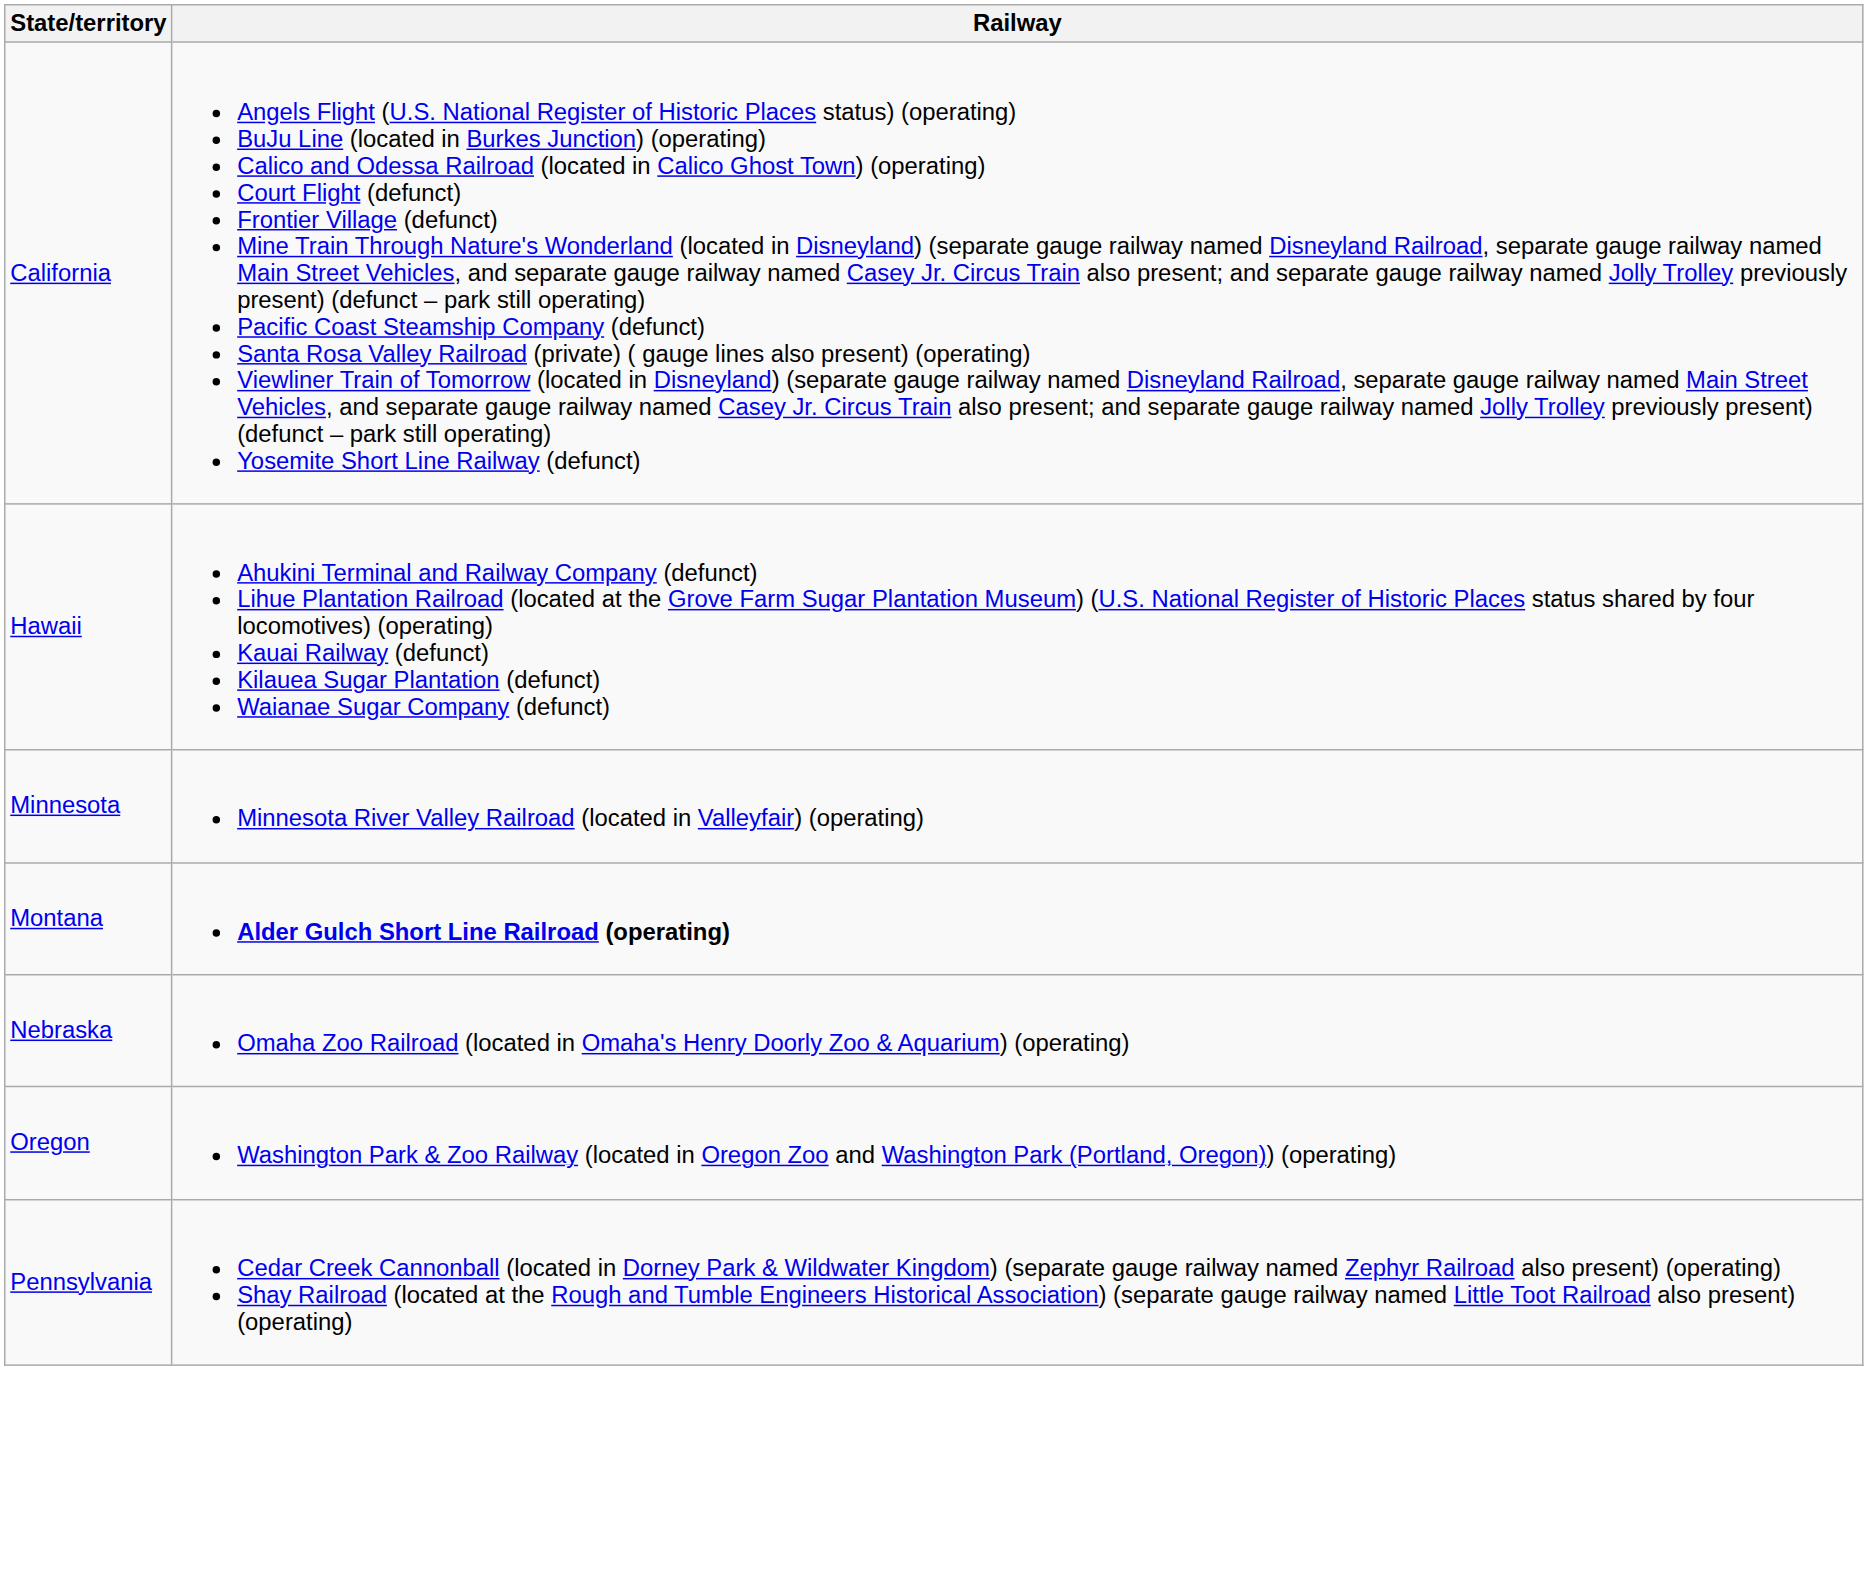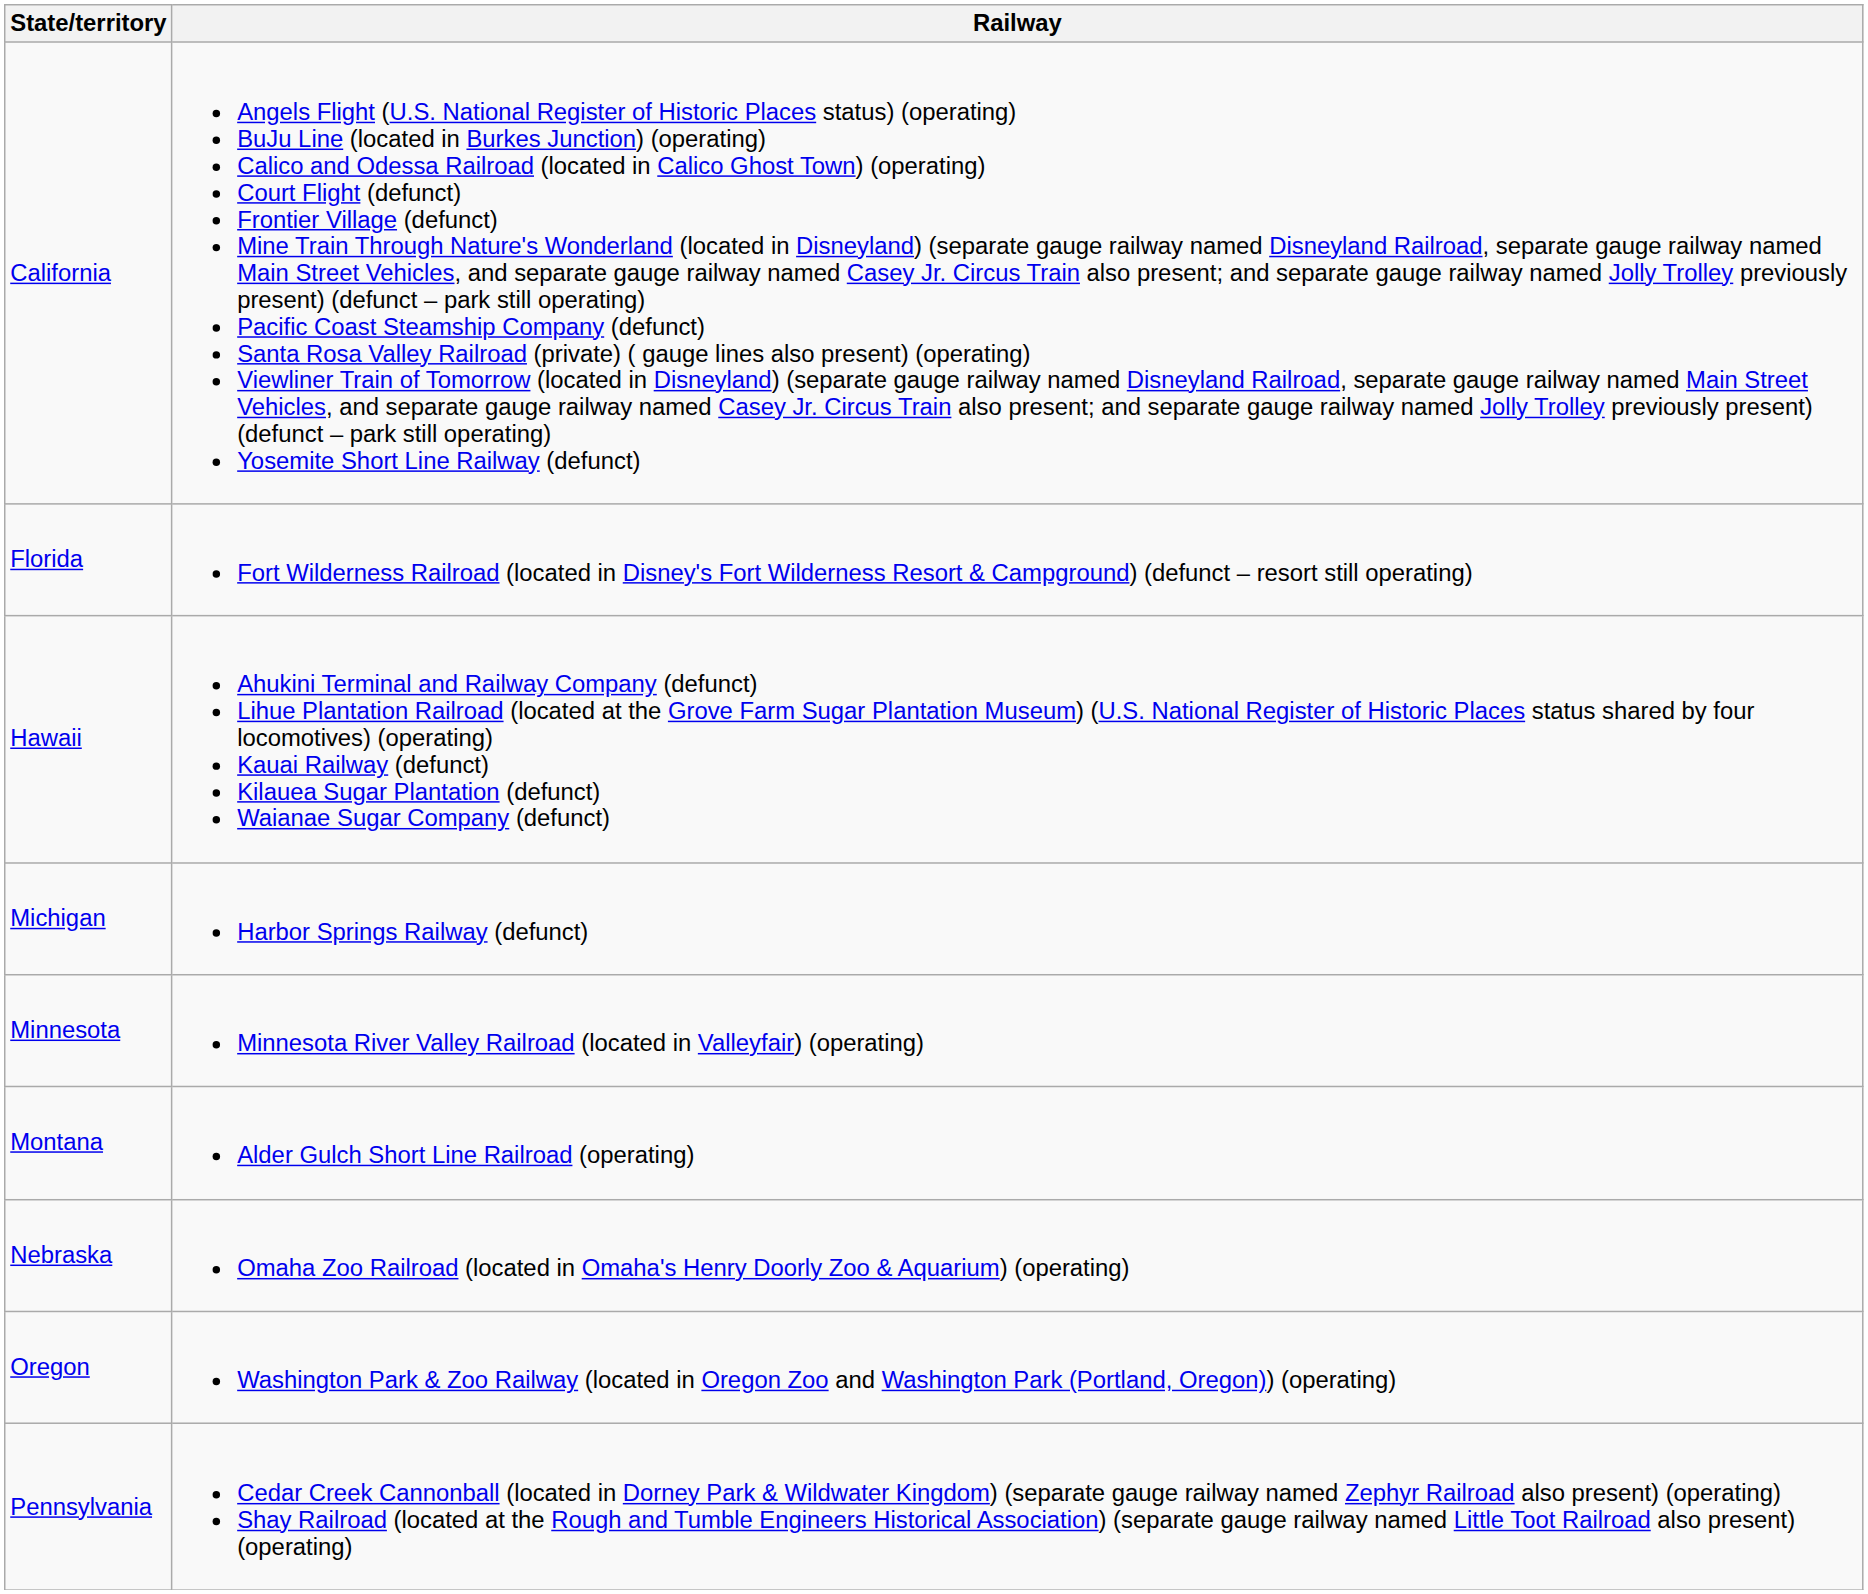+ row: (47, 559)
+ row: (58, 918)
(1017, 932) bold -> (1017, 1156) normal
